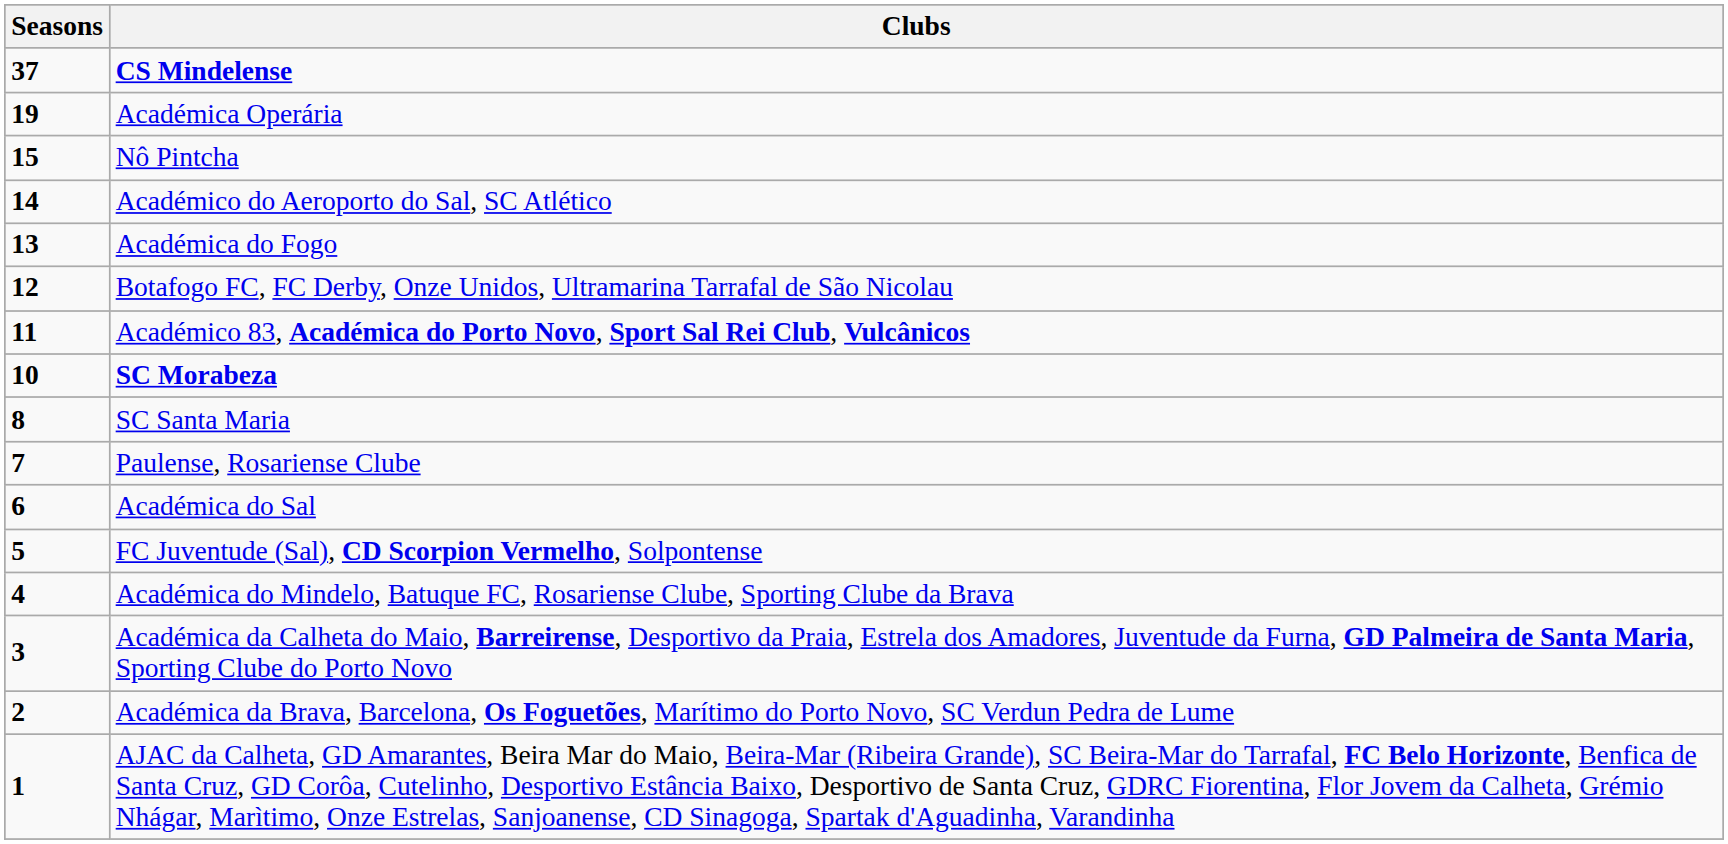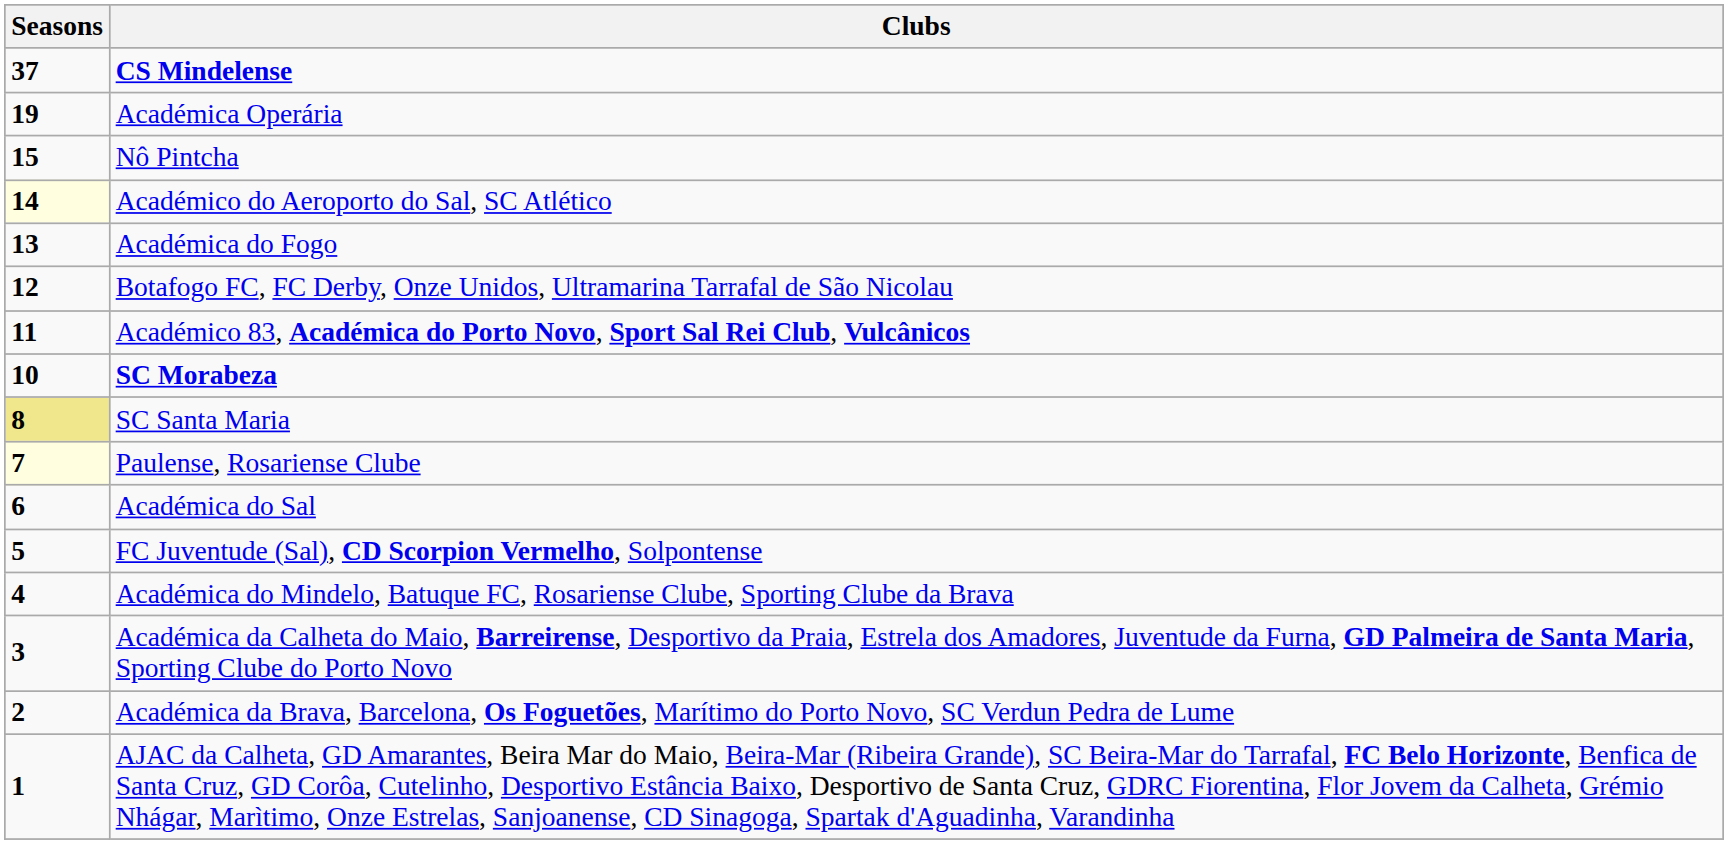(25, 200) no background -> (25, 200) lightyellow background
(18, 419) no background -> (18, 419) khaki background
(18, 462) no background -> (18, 462) lightyellow background
